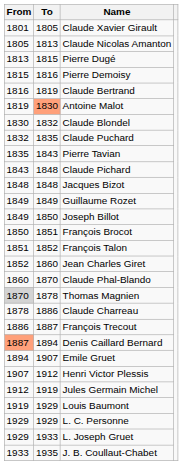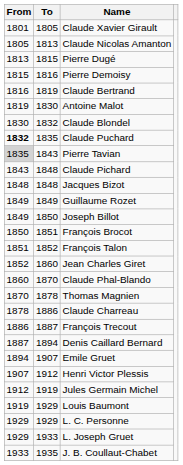(47, 106) lightsalmon background -> (47, 106) no background
(18, 138) normal -> (18, 138) bold
(18, 153) no background -> (18, 153) lightgrey background
(18, 295) lightgrey background -> (18, 295) no background
(18, 342) lightsalmon background -> (18, 342) no background
